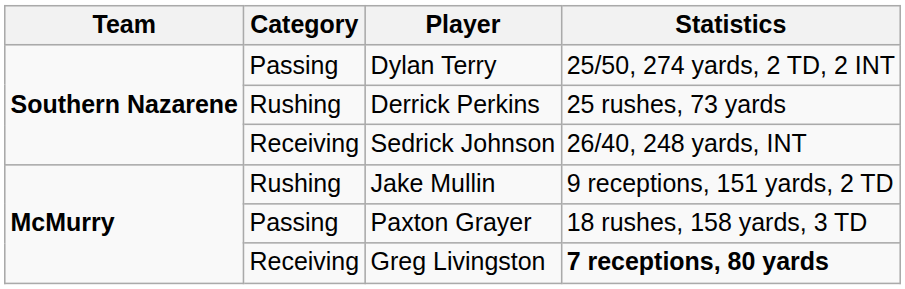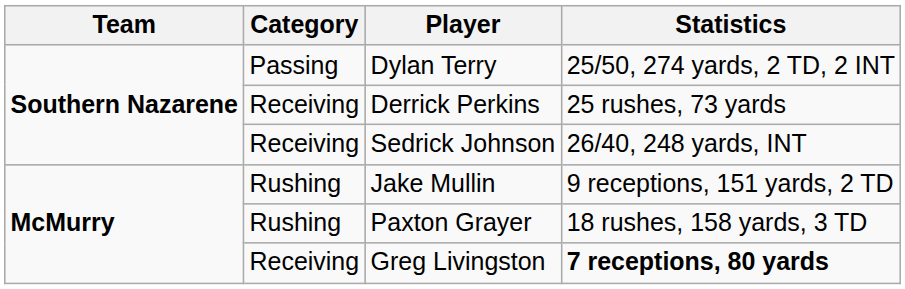(295, 104) Rushing -> (304, 104) Receiving
(294, 223) Passing -> (295, 223) Rushing
